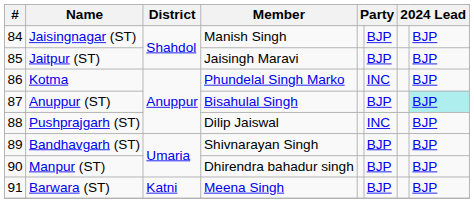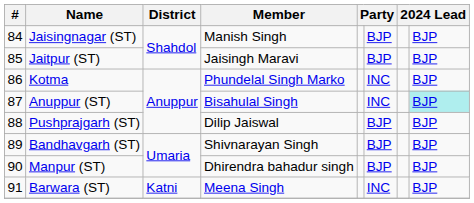(379, 101) BJP -> (378, 101) INC
(378, 123) INC -> (379, 123) BJP
(379, 187) BJP -> (378, 187) INC
